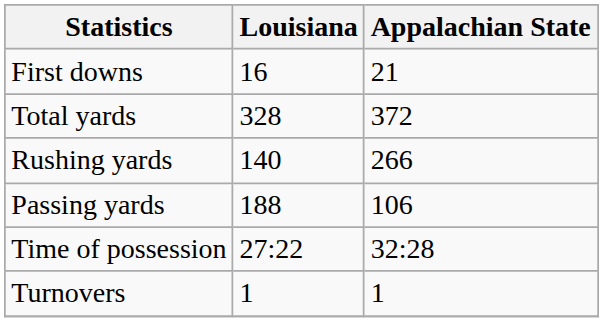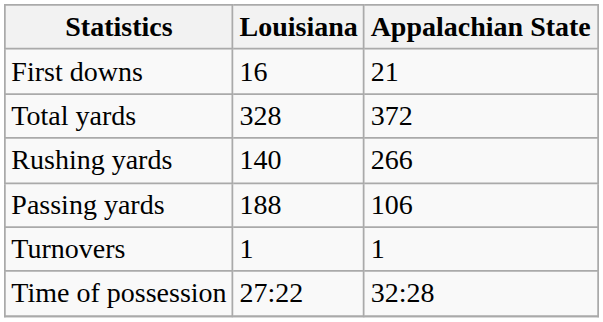rows swapped: (68, 293) <-> (119, 248)
